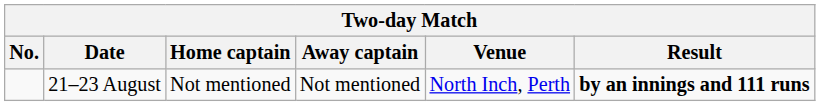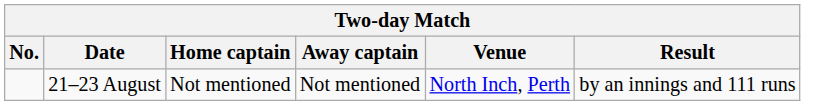(694, 84) bold -> (687, 84) normal
